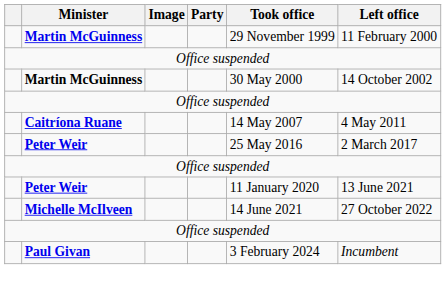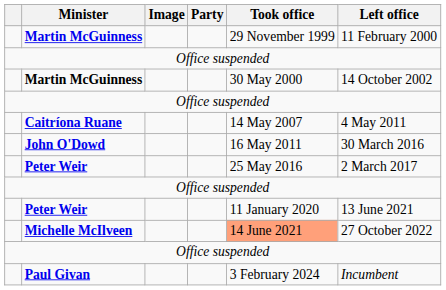+ row: (13, 145)
(266, 209) no background -> (266, 230) lightsalmon background
